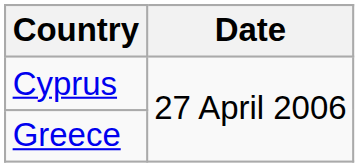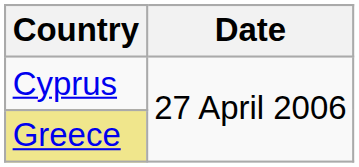(67, 135) no background -> (67, 135) khaki background
